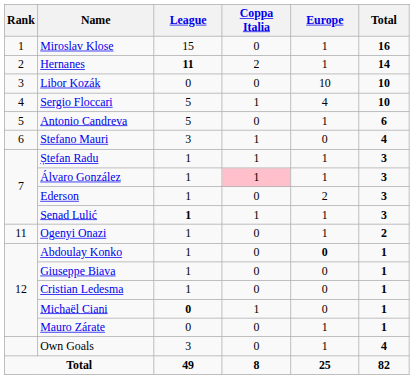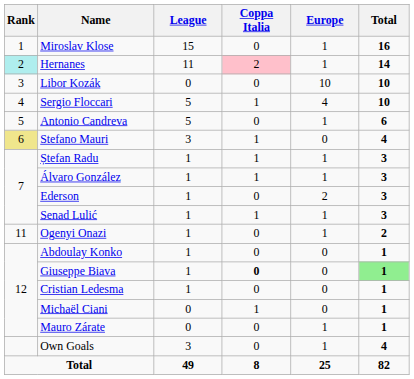(21, 64) no background -> (21, 64) paleturquoise background
(188, 64) bold -> (188, 64) normal
(256, 64) no background -> (256, 64) pink background
(21, 139) no background -> (21, 139) khaki background
(256, 177) pink background -> (256, 177) no background
(188, 214) bold -> (188, 214) normal
(325, 252) bold -> (325, 252) normal
(256, 271) normal -> (256, 271) bold
(384, 271) no background -> (384, 271) lightgreen background
(188, 308) bold -> (188, 308) normal
